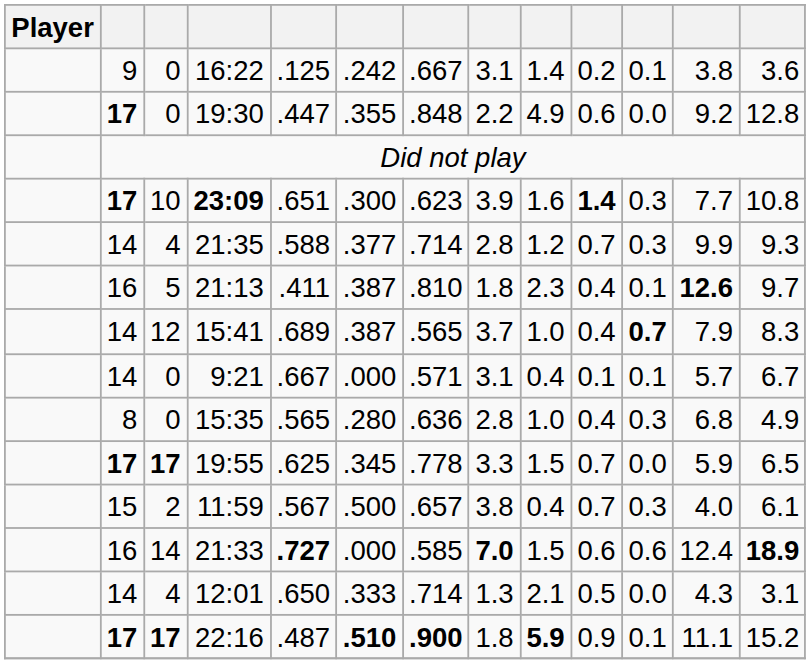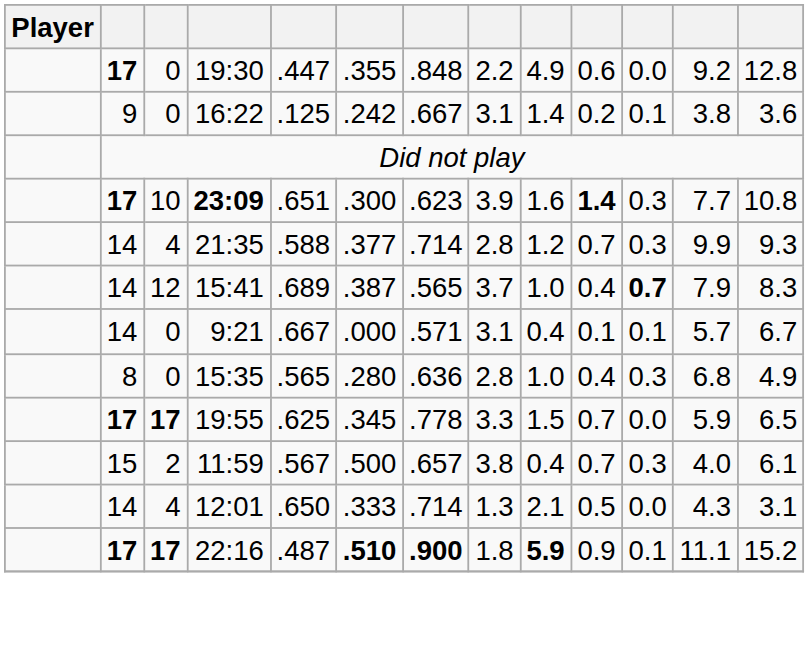rows swapped: (229, 70) <-> (229, 114)
- row: (229, 288)
- row: (229, 550)
